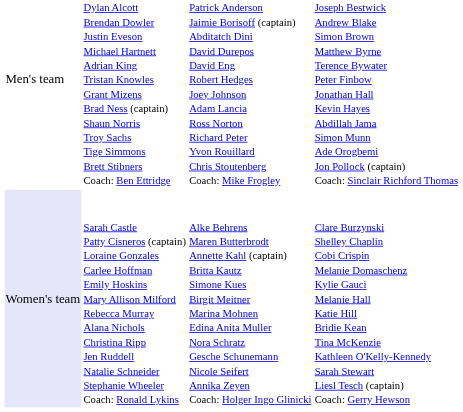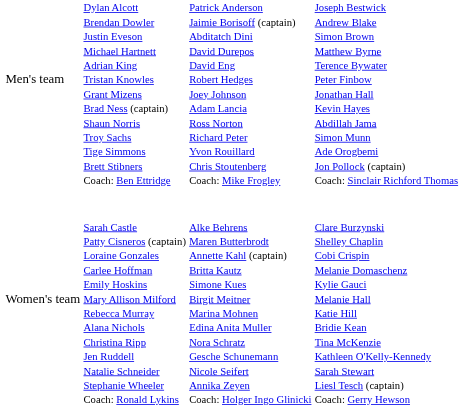(43, 298) lavender background -> (43, 298) no background
